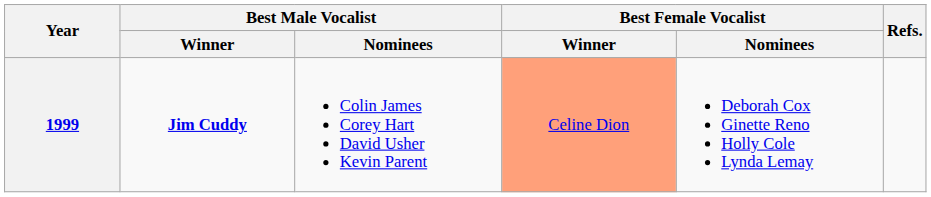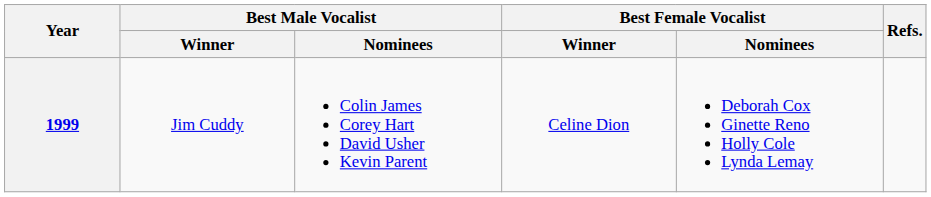(207, 124) bold -> (207, 124) normal
(589, 124) lightsalmon background -> (589, 124) no background
